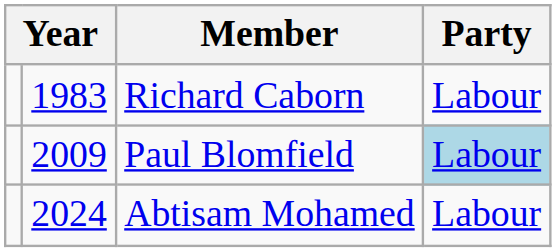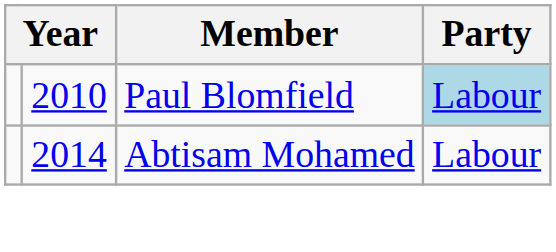- row: (244, 94)
(69, 154) 2009 -> (69, 94) 2010
(69, 214) 2024 -> (69, 154) 2014
